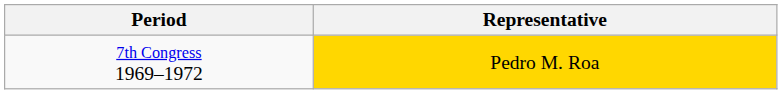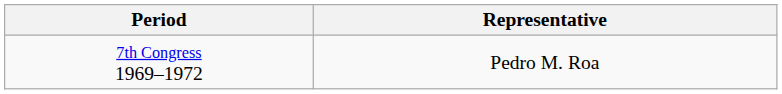(545, 61) gold background -> (545, 61) no background
